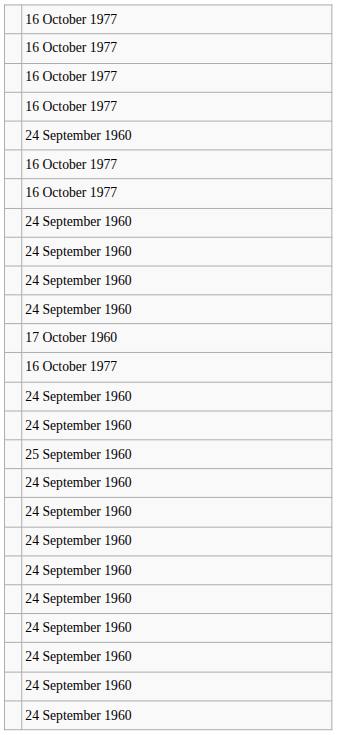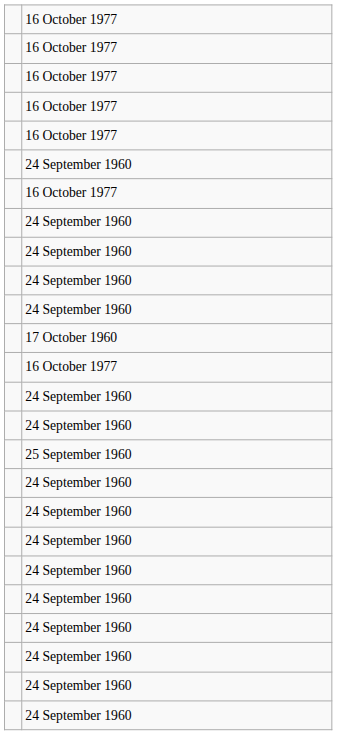(78, 135) 24 September 1960 -> (71, 135) 16 October 1977
(71, 164) 16 October 1977 -> (78, 164) 24 September 1960
